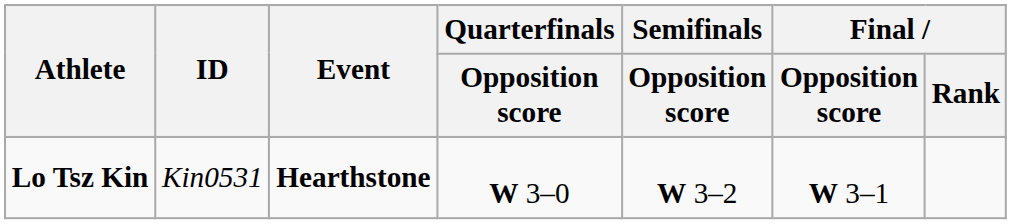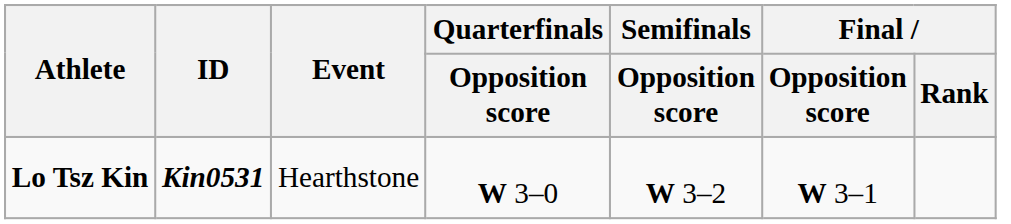(212, 177) normal -> (213, 177) bold
(353, 177) bold -> (349, 177) normal
